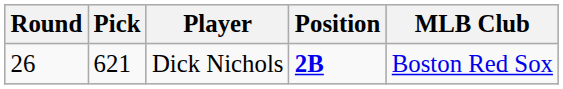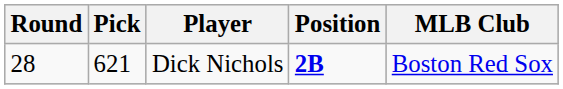(23, 63) 26 -> (23, 63) 28
